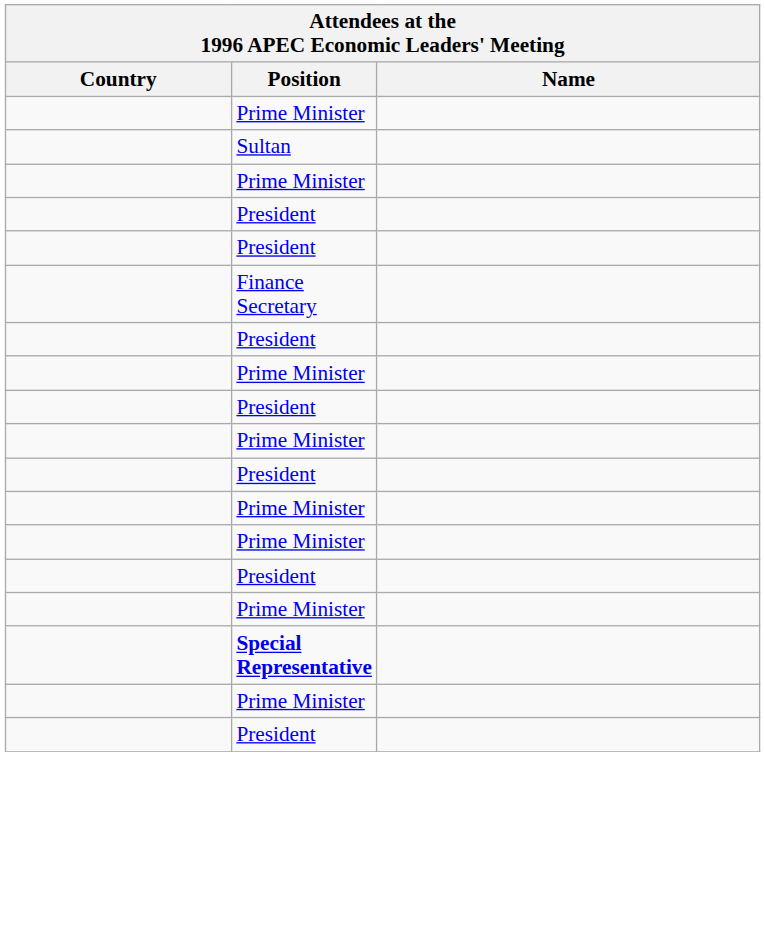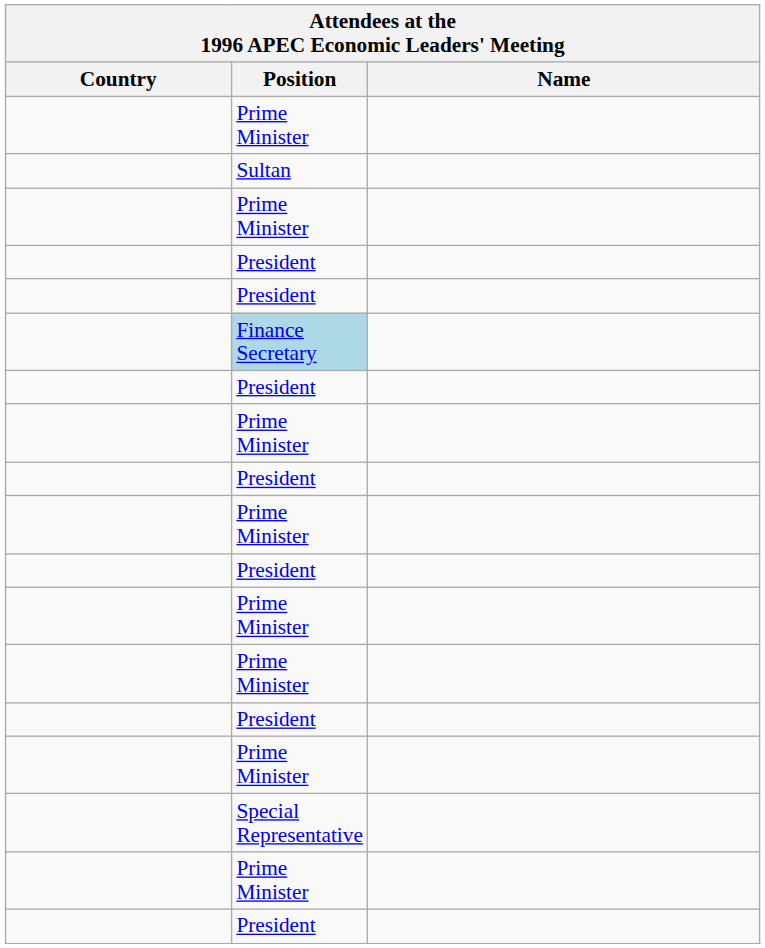(277, 293) no background -> (277, 341) lightblue background
(304, 654) bold -> (300, 822) normal
